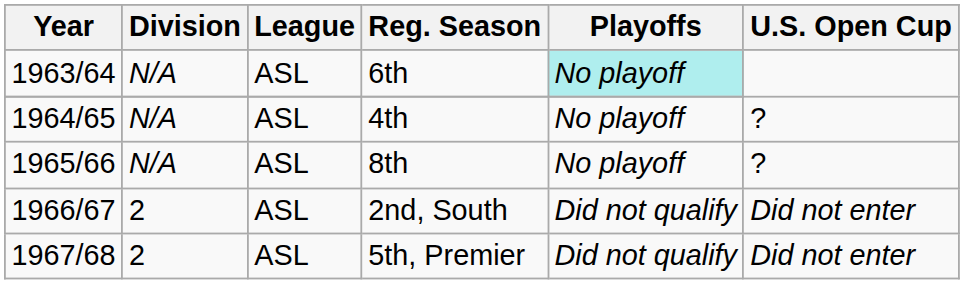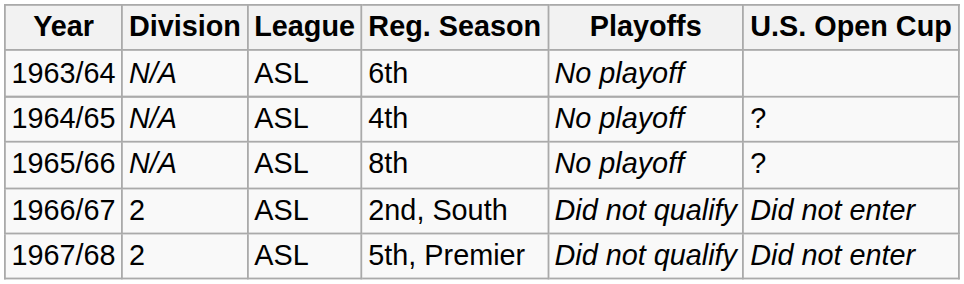(619, 73) paleturquoise background -> (619, 73) no background
